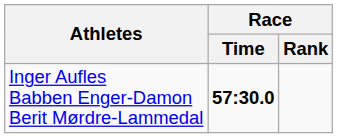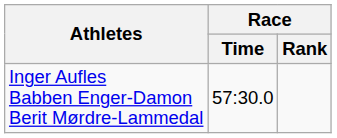(243, 98) bold -> (243, 98) normal
